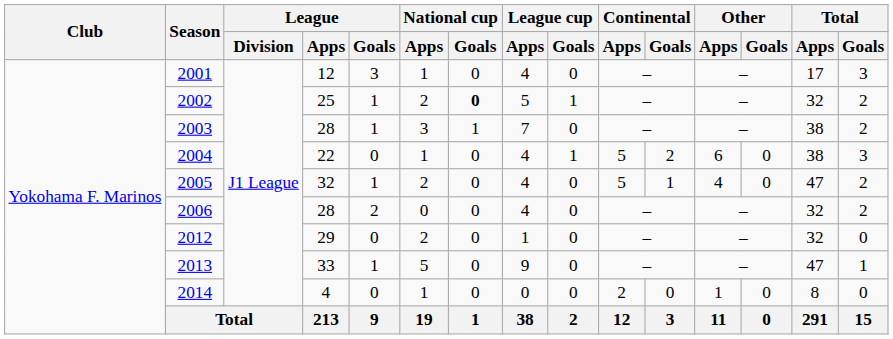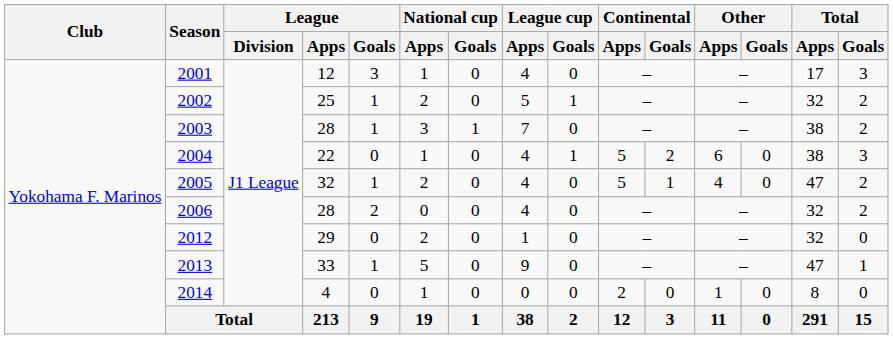(475, 100) bold -> (475, 100) normal
